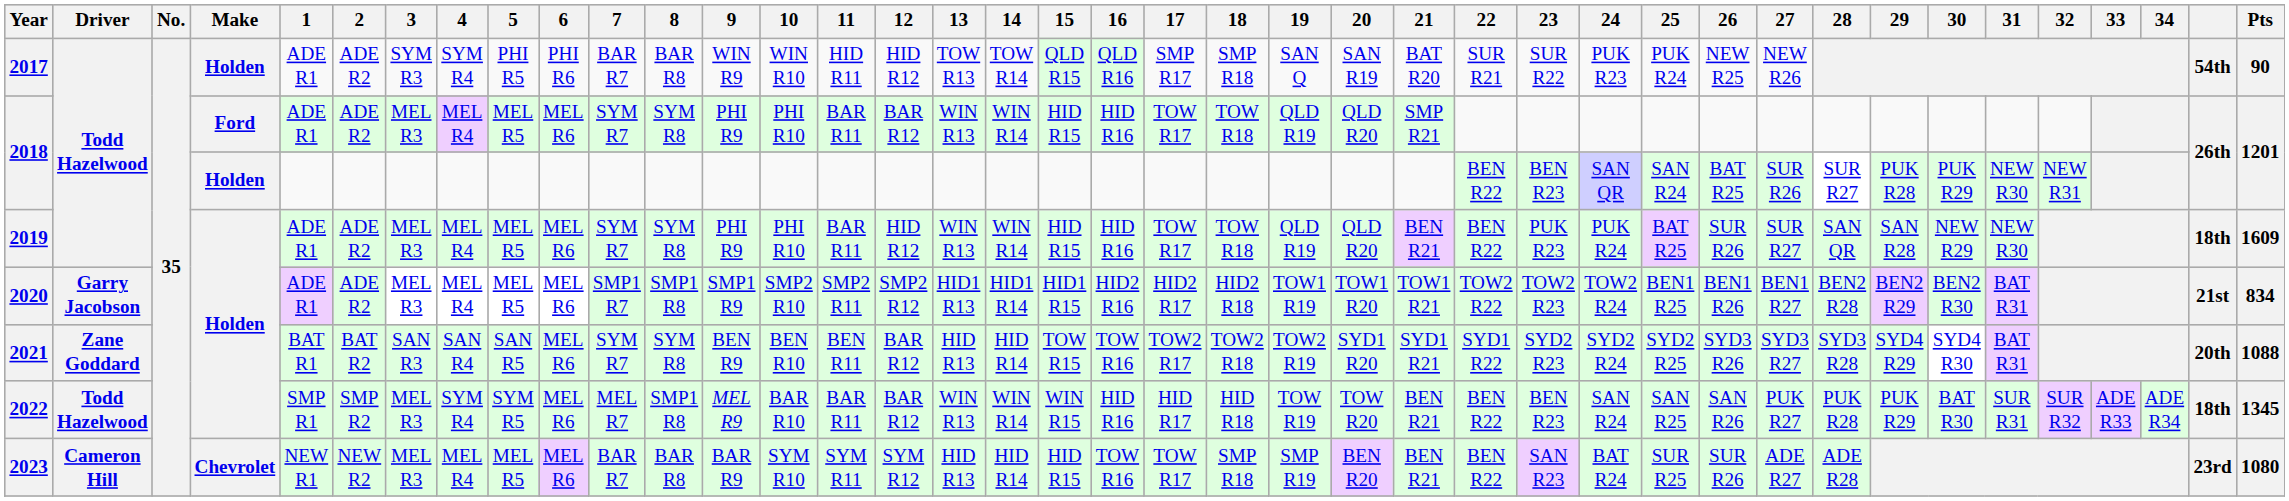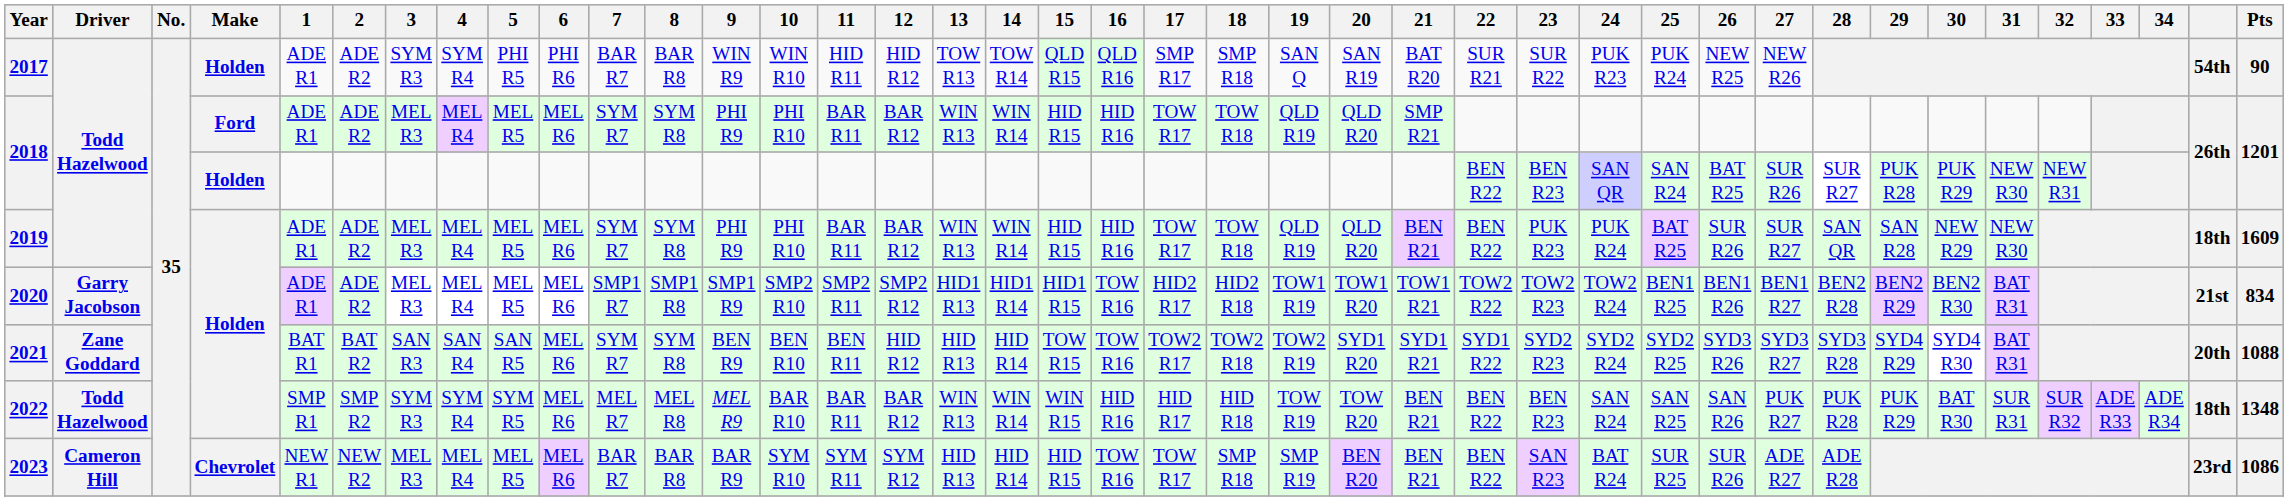(903, 238) HID R12 -> (903, 238) BAR R12
(1117, 295) HID2 R16 -> (1117, 295) TOW R16
(903, 352) BAR R12 -> (903, 352) HID R12
(411, 409) MEL R3 -> (411, 409) SYM R3
(674, 409) SMP1 R8 -> (674, 409) MEL R8
(2260, 409) 1345 -> (2260, 409) 1348
(2260, 467) 1080 -> (2260, 467) 1086
